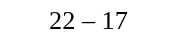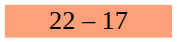(88, 20) no background -> (88, 20) lightsalmon background
